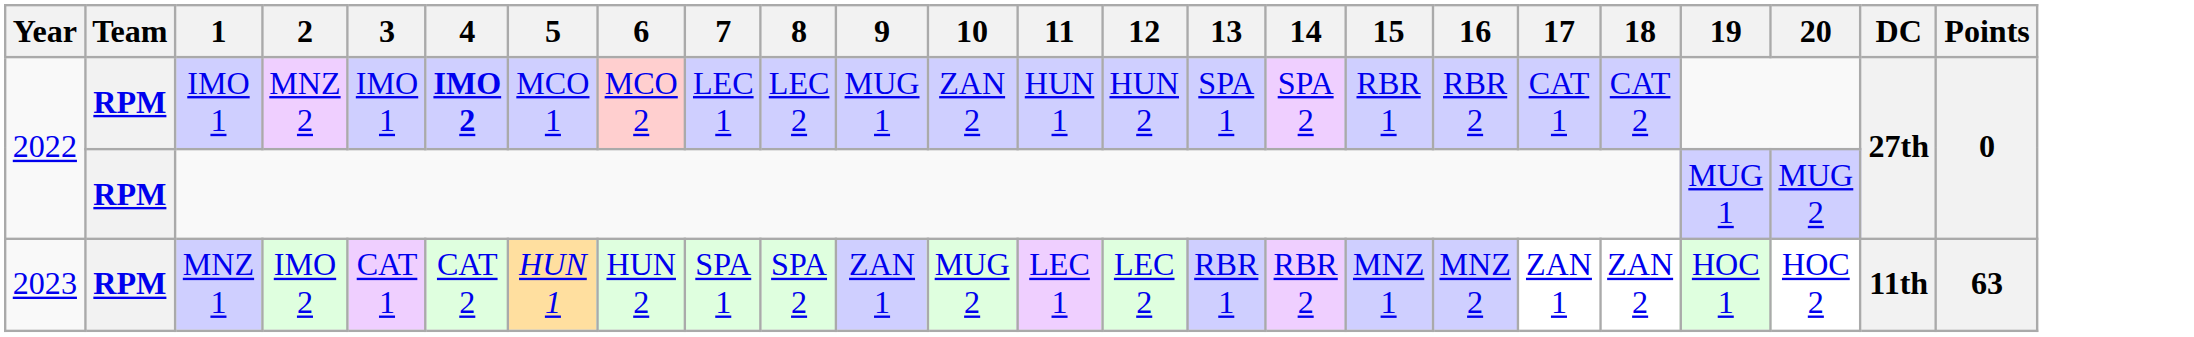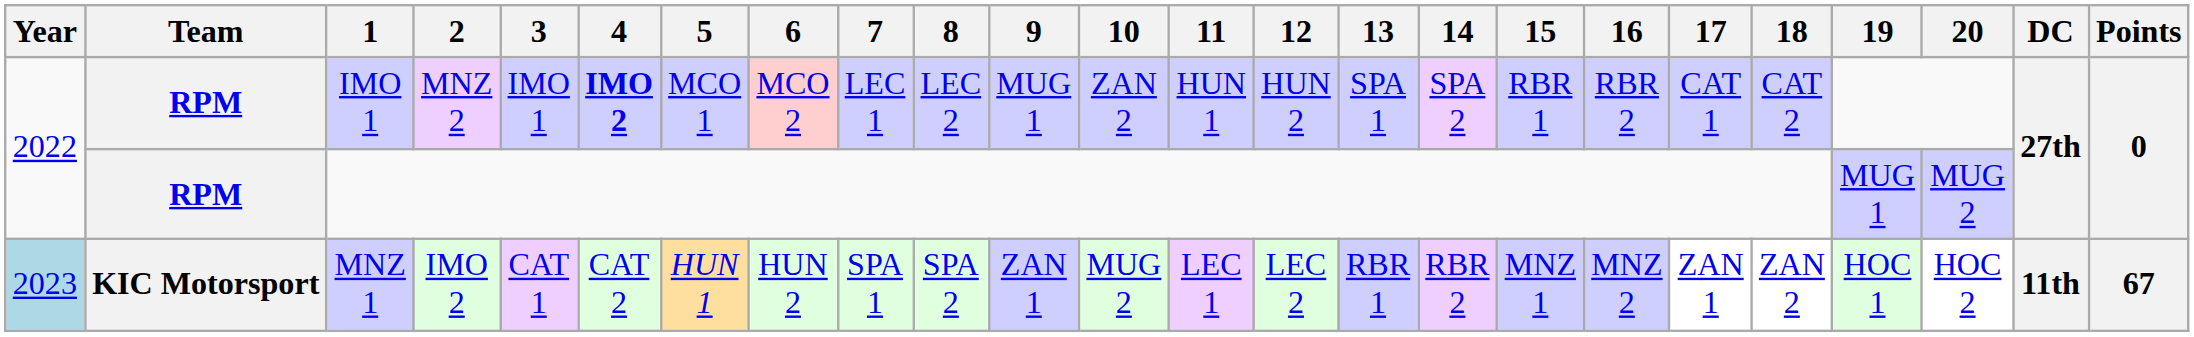(45, 283) no background -> (45, 283) lightblue background
(130, 283) RPM -> (206, 283) KIC Motorsport
(1987, 283) 63 -> (2139, 283) 67
